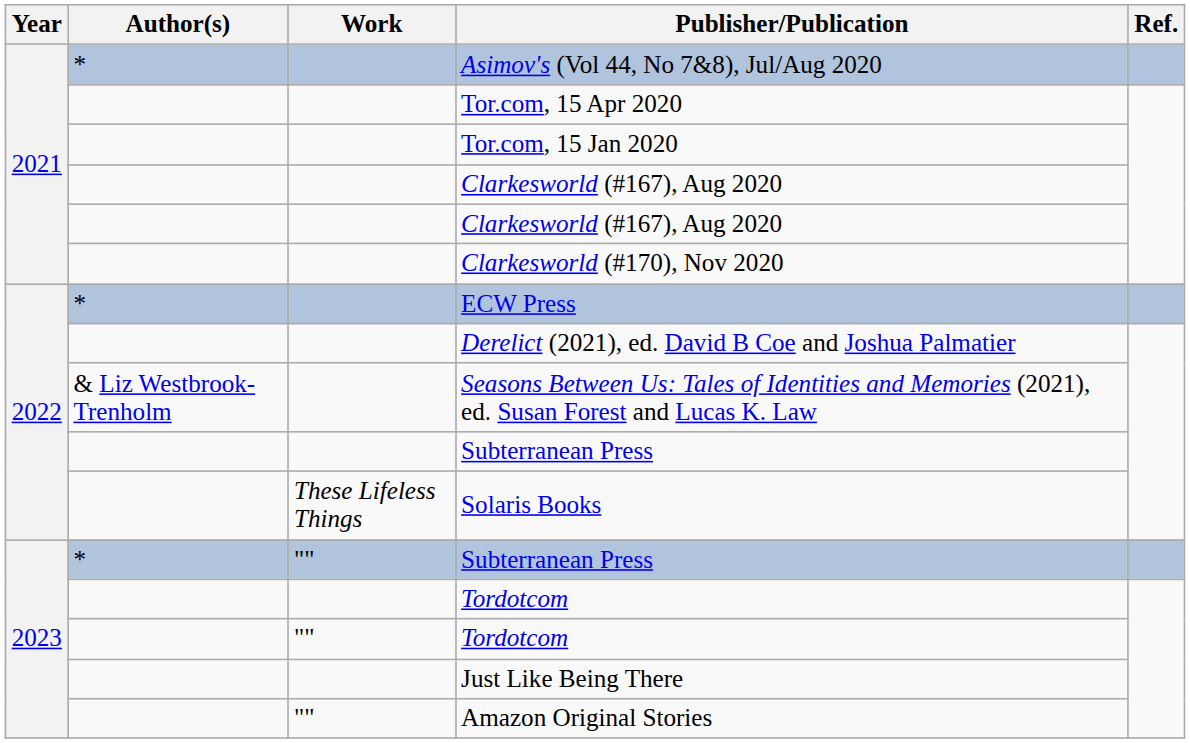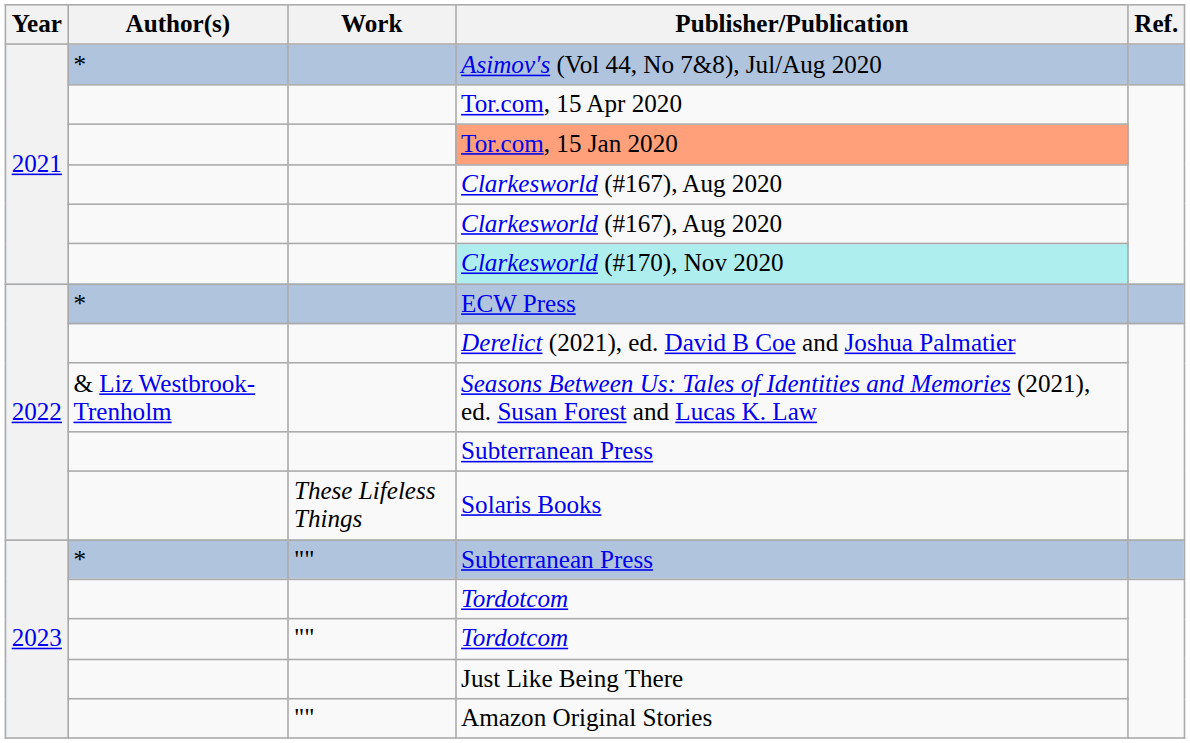(569, 143) no background -> (569, 143) lightsalmon background
(622, 263) no background -> (622, 263) paleturquoise background
